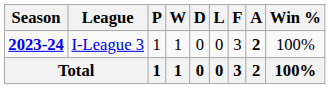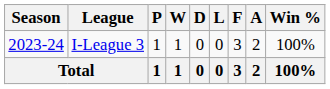(36, 44) bold -> (36, 44) normal
(256, 44) bold -> (256, 44) normal
